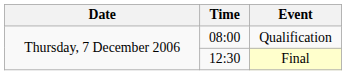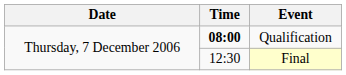(225, 37) normal -> (225, 37) bold
